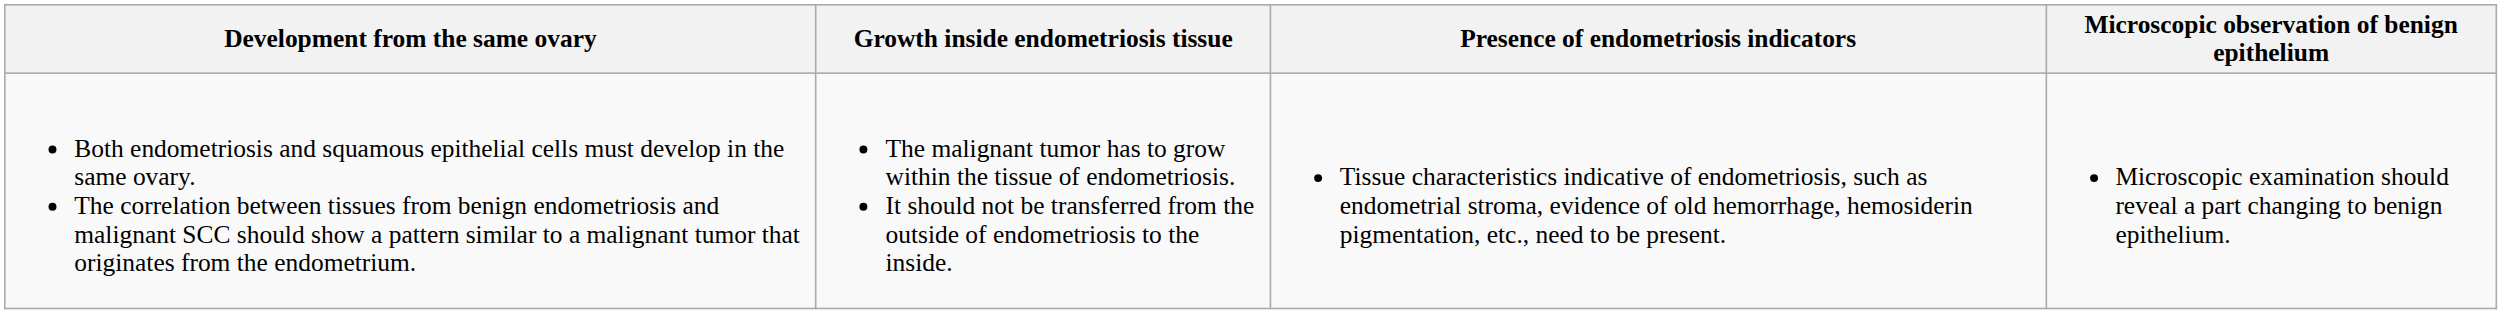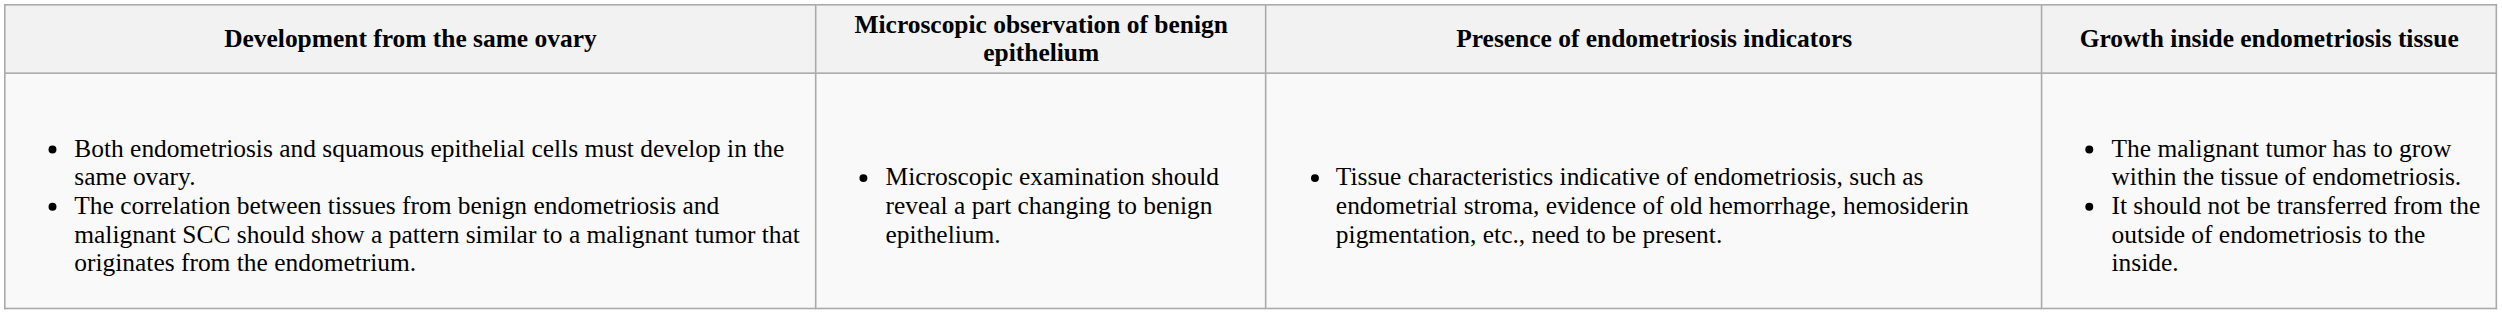columns swapped: (1043, 38) <-> (2271, 38)
